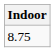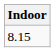(19, 36) 8.75 -> (19, 36) 8.15
